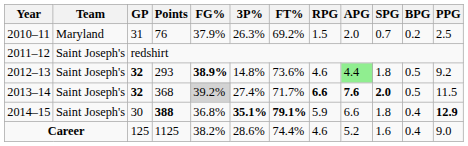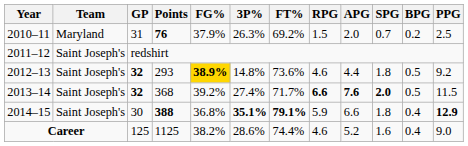(161, 33) normal -> (161, 33) bold
(210, 72) no background -> (210, 72) gold background
(351, 72) lightgreen background -> (351, 72) no background
(209, 92) lightgrey background -> (209, 92) no background
